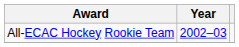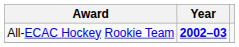(203, 33) normal -> (203, 33) bold
